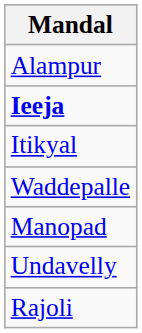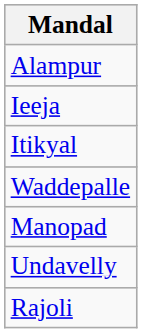(38, 105) bold -> (35, 105) normal
